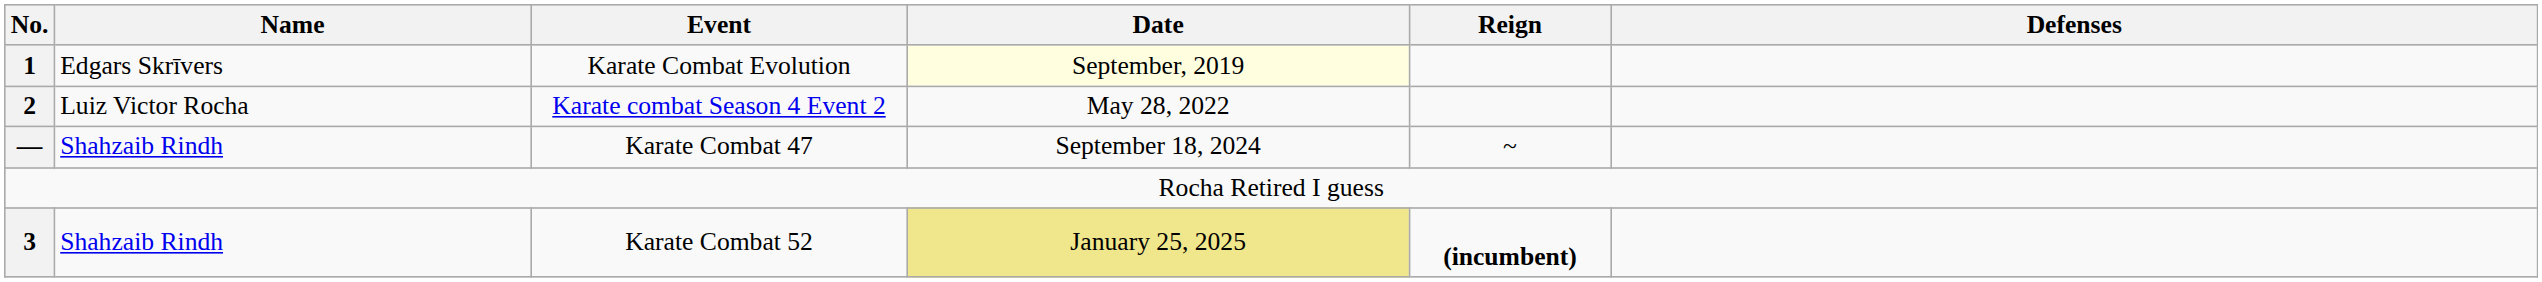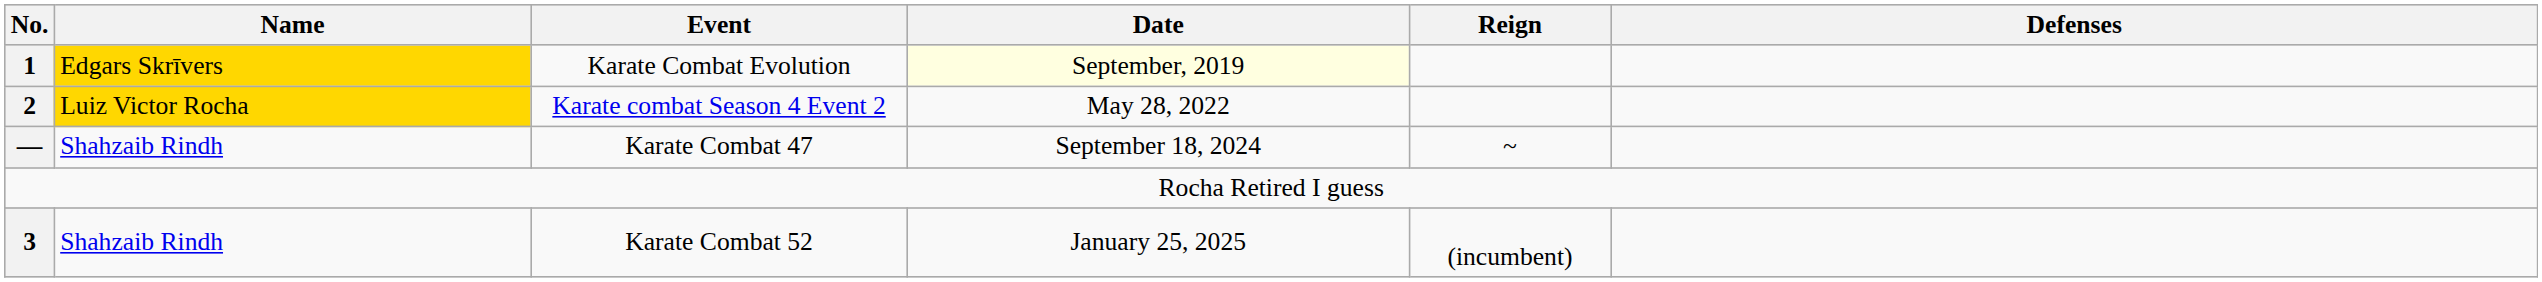(142, 65) no background -> (142, 65) gold background
(154, 106) no background -> (154, 106) gold background
(1158, 242) khaki background -> (1158, 242) no background
(1510, 256) bold -> (1510, 256) normal
